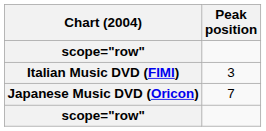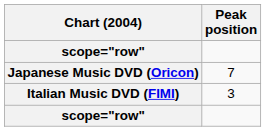rows swapped: (103, 72) <-> (103, 94)
